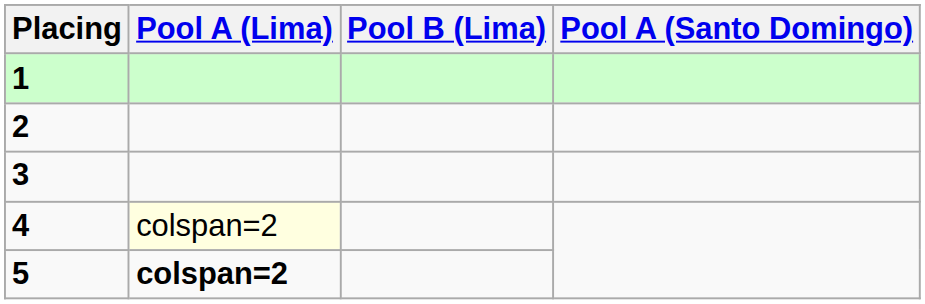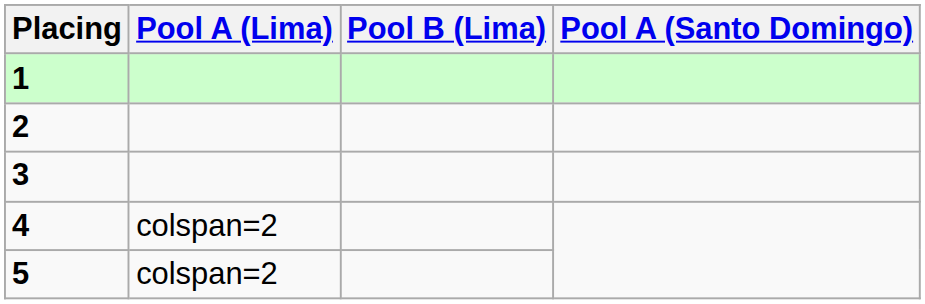(207, 224) lightyellow background -> (207, 224) no background
(212, 273) bold -> (207, 273) normal
